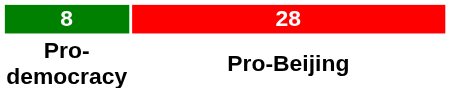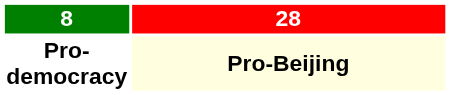(288, 63) no background -> (288, 63) lightyellow background
